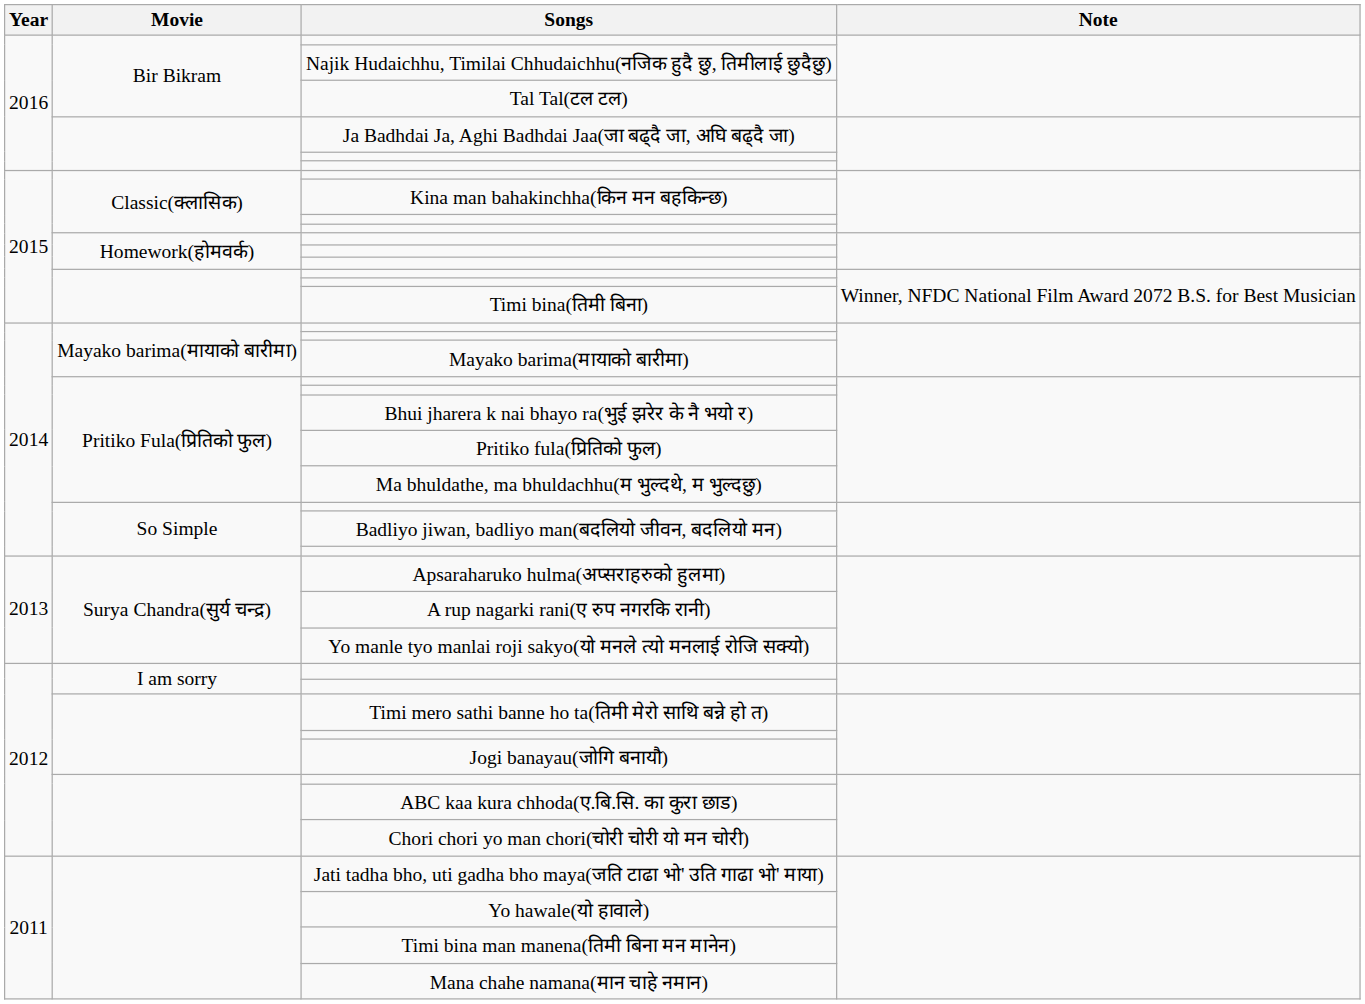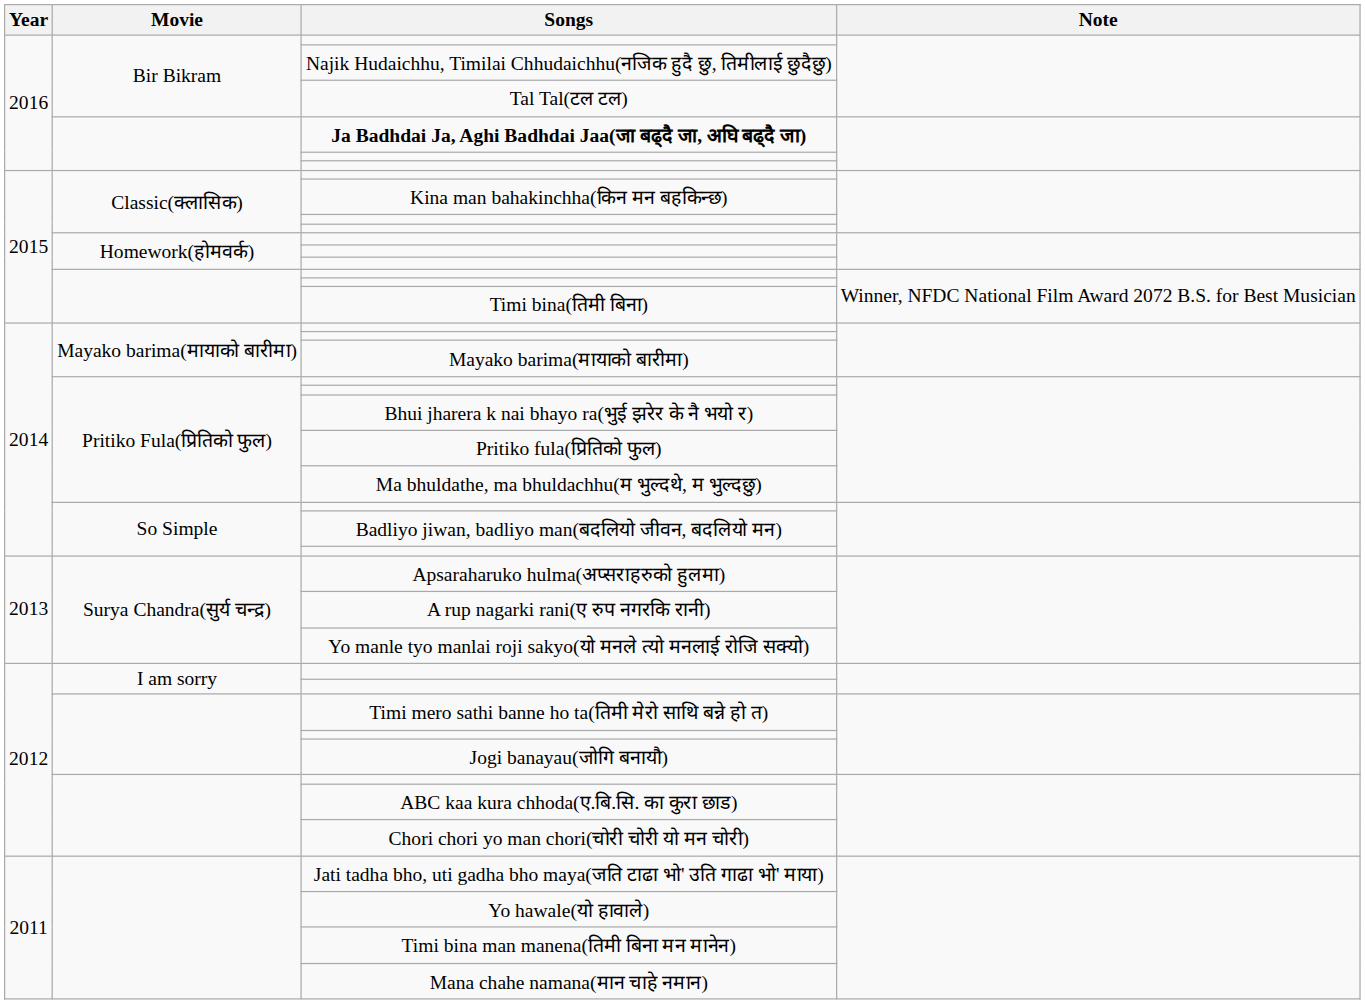(569, 135) normal -> (569, 135) bold
